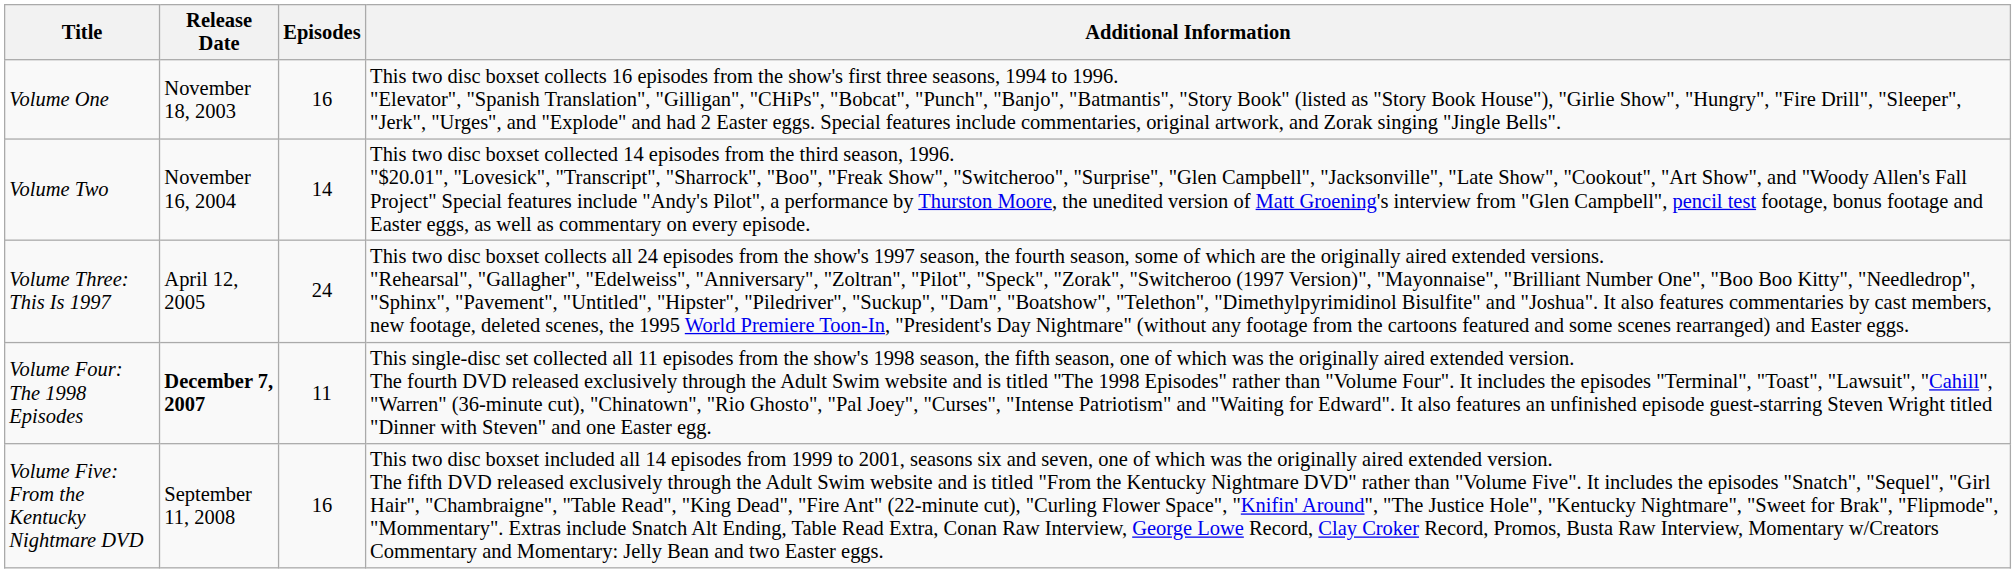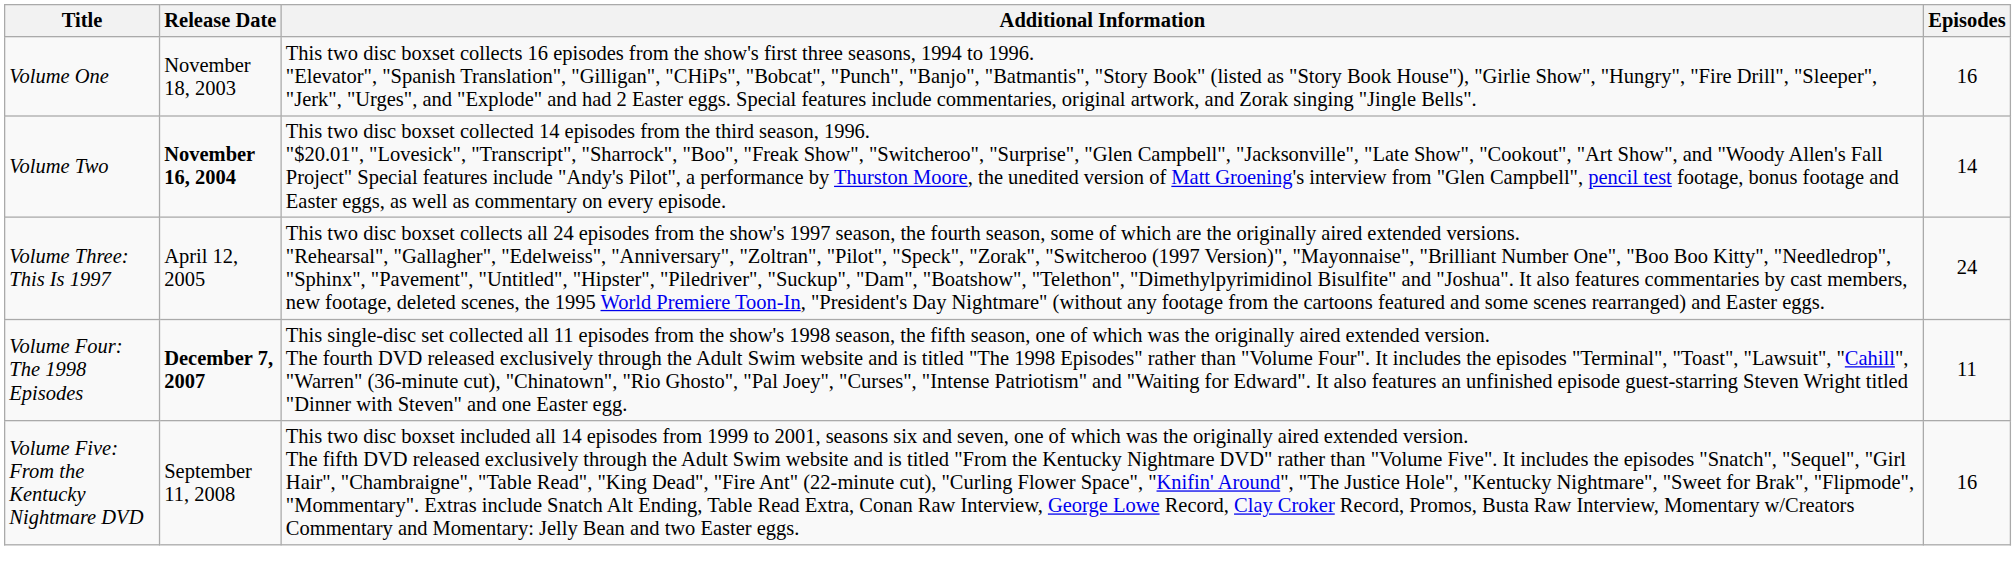columns swapped: (322, 32) <-> (1188, 32)
(208, 189) normal -> (210, 166) bold
